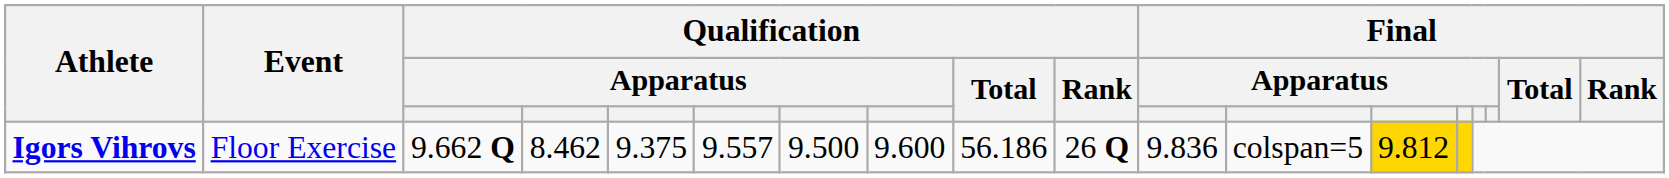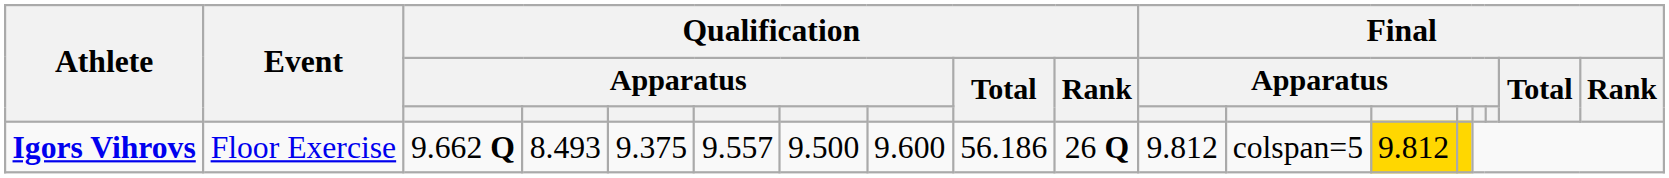(565, 146) 8.462 -> (565, 146) 8.493
(1182, 146) 9.836 -> (1182, 146) 9.812
